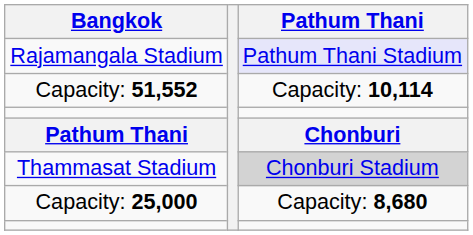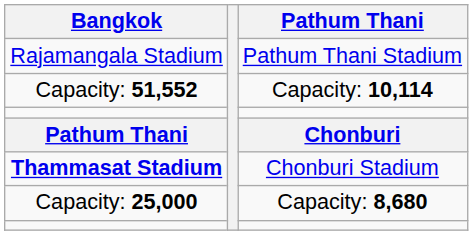(352, 55) lavender background -> (352, 55) no background
(117, 168) normal -> (117, 168) bold
(352, 168) lightgrey background -> (352, 168) no background
